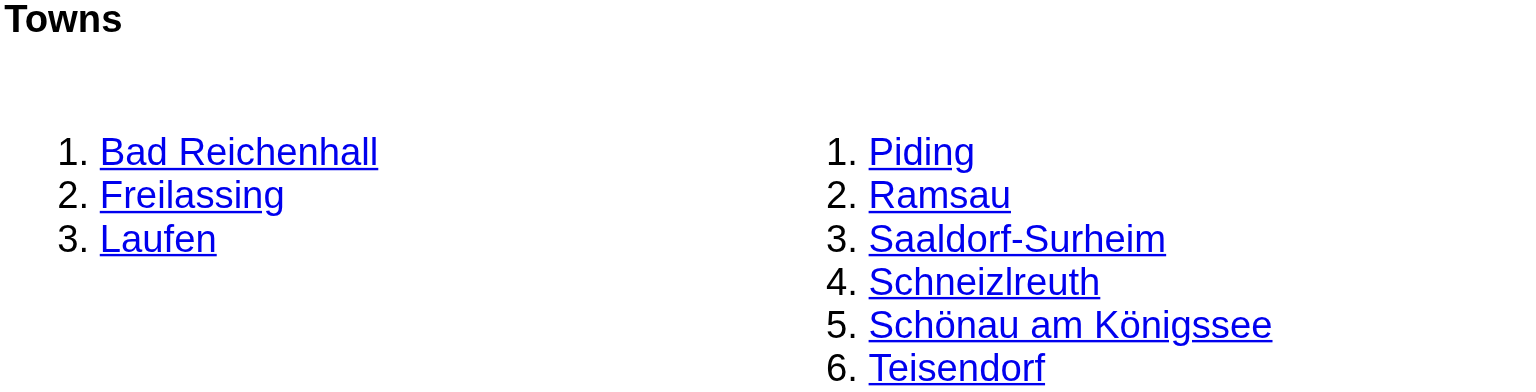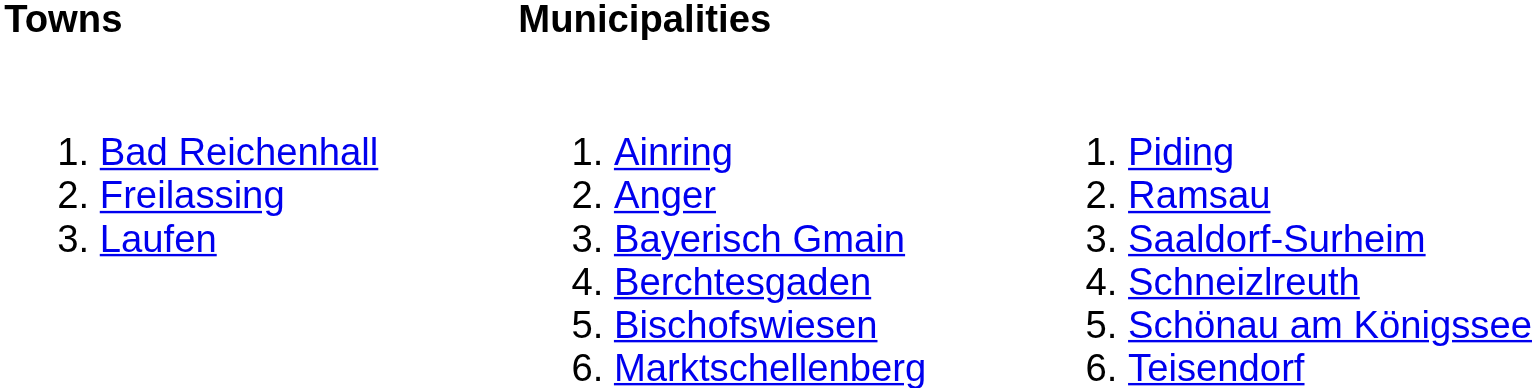+ column: (645, 18)
